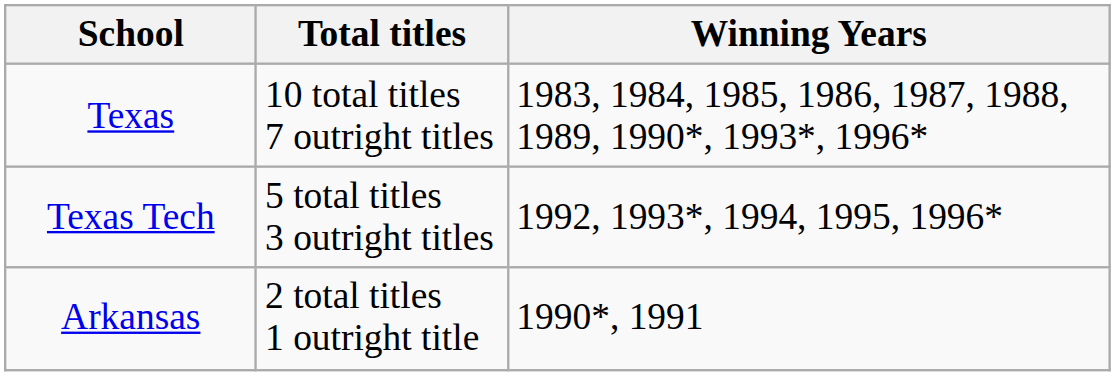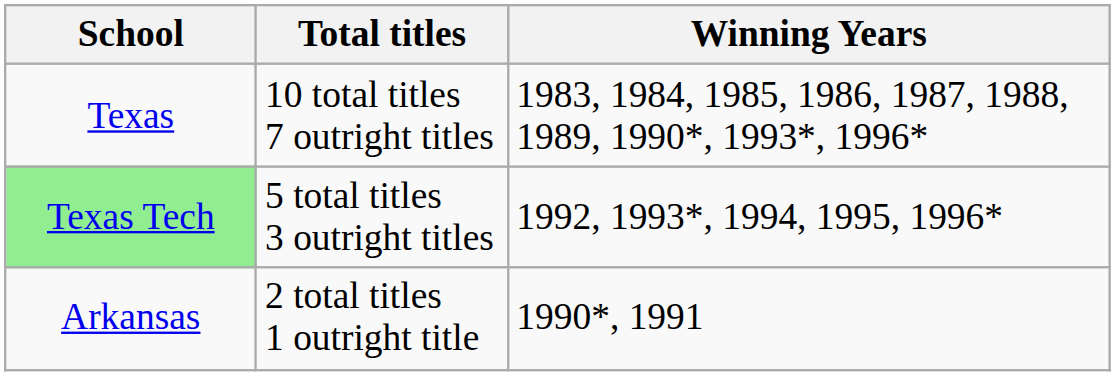(131, 216) no background -> (131, 216) lightgreen background
